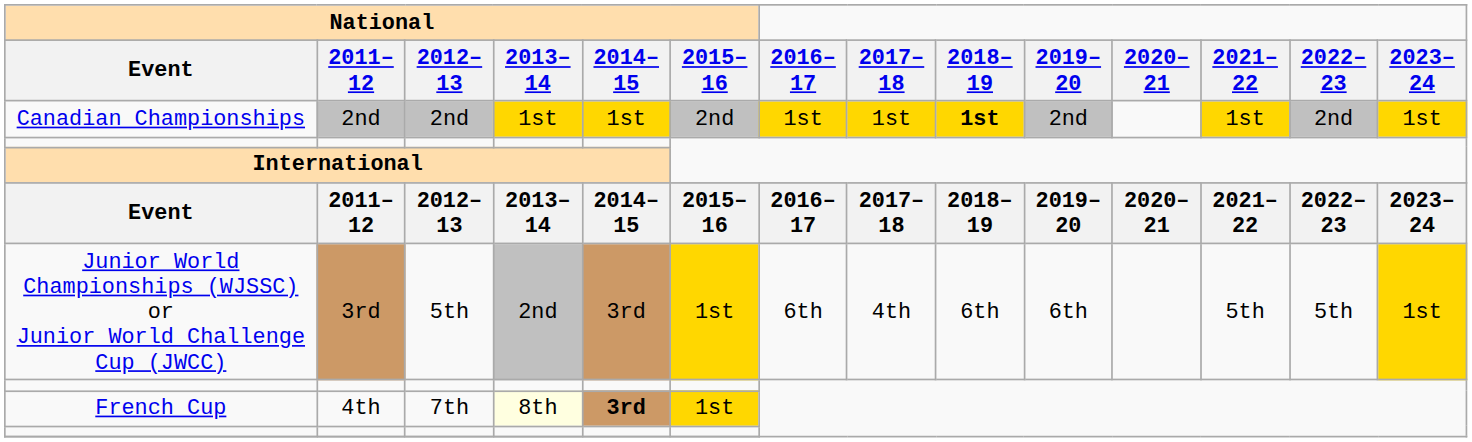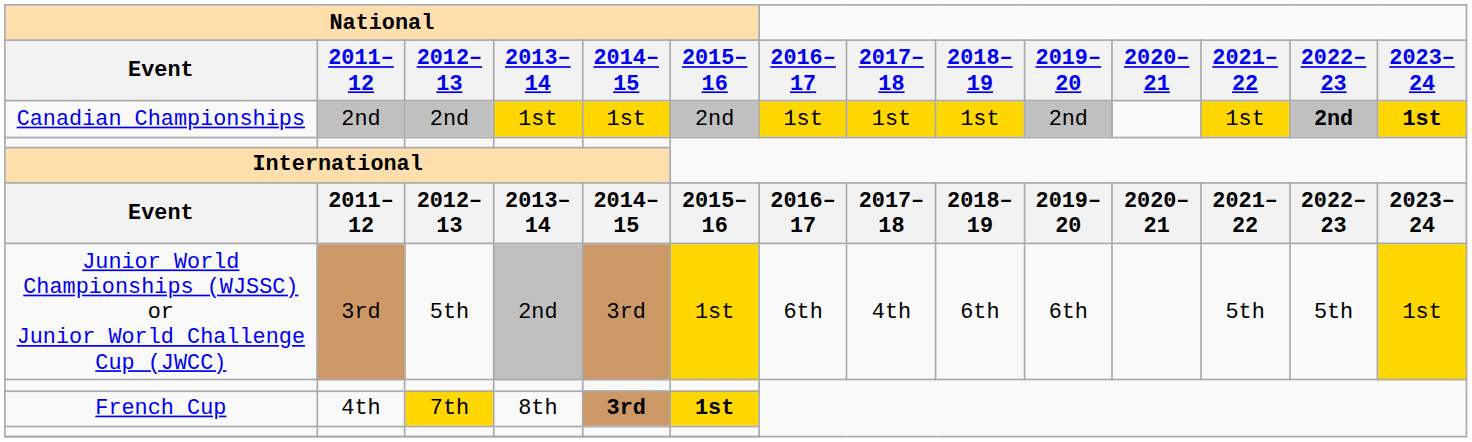(980, 119) bold -> (980, 119) normal
(1334, 119) normal -> (1334, 119) bold
(1422, 119) normal -> (1422, 119) bold
(449, 408) no background -> (449, 408) gold background
(538, 408) lightyellow background -> (538, 408) no background
(715, 408) normal -> (715, 408) bold
